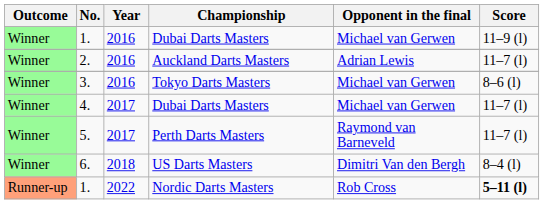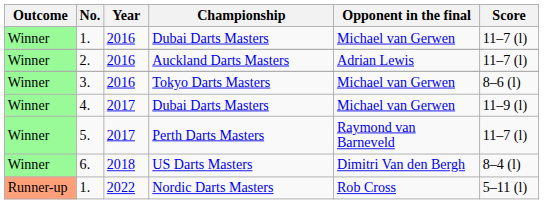(505, 37) 11–9 (l) -> (505, 37) 11–7 (l)
(505, 104) 11–7 (l) -> (505, 104) 11–9 (l)
(505, 187) bold -> (505, 187) normal
